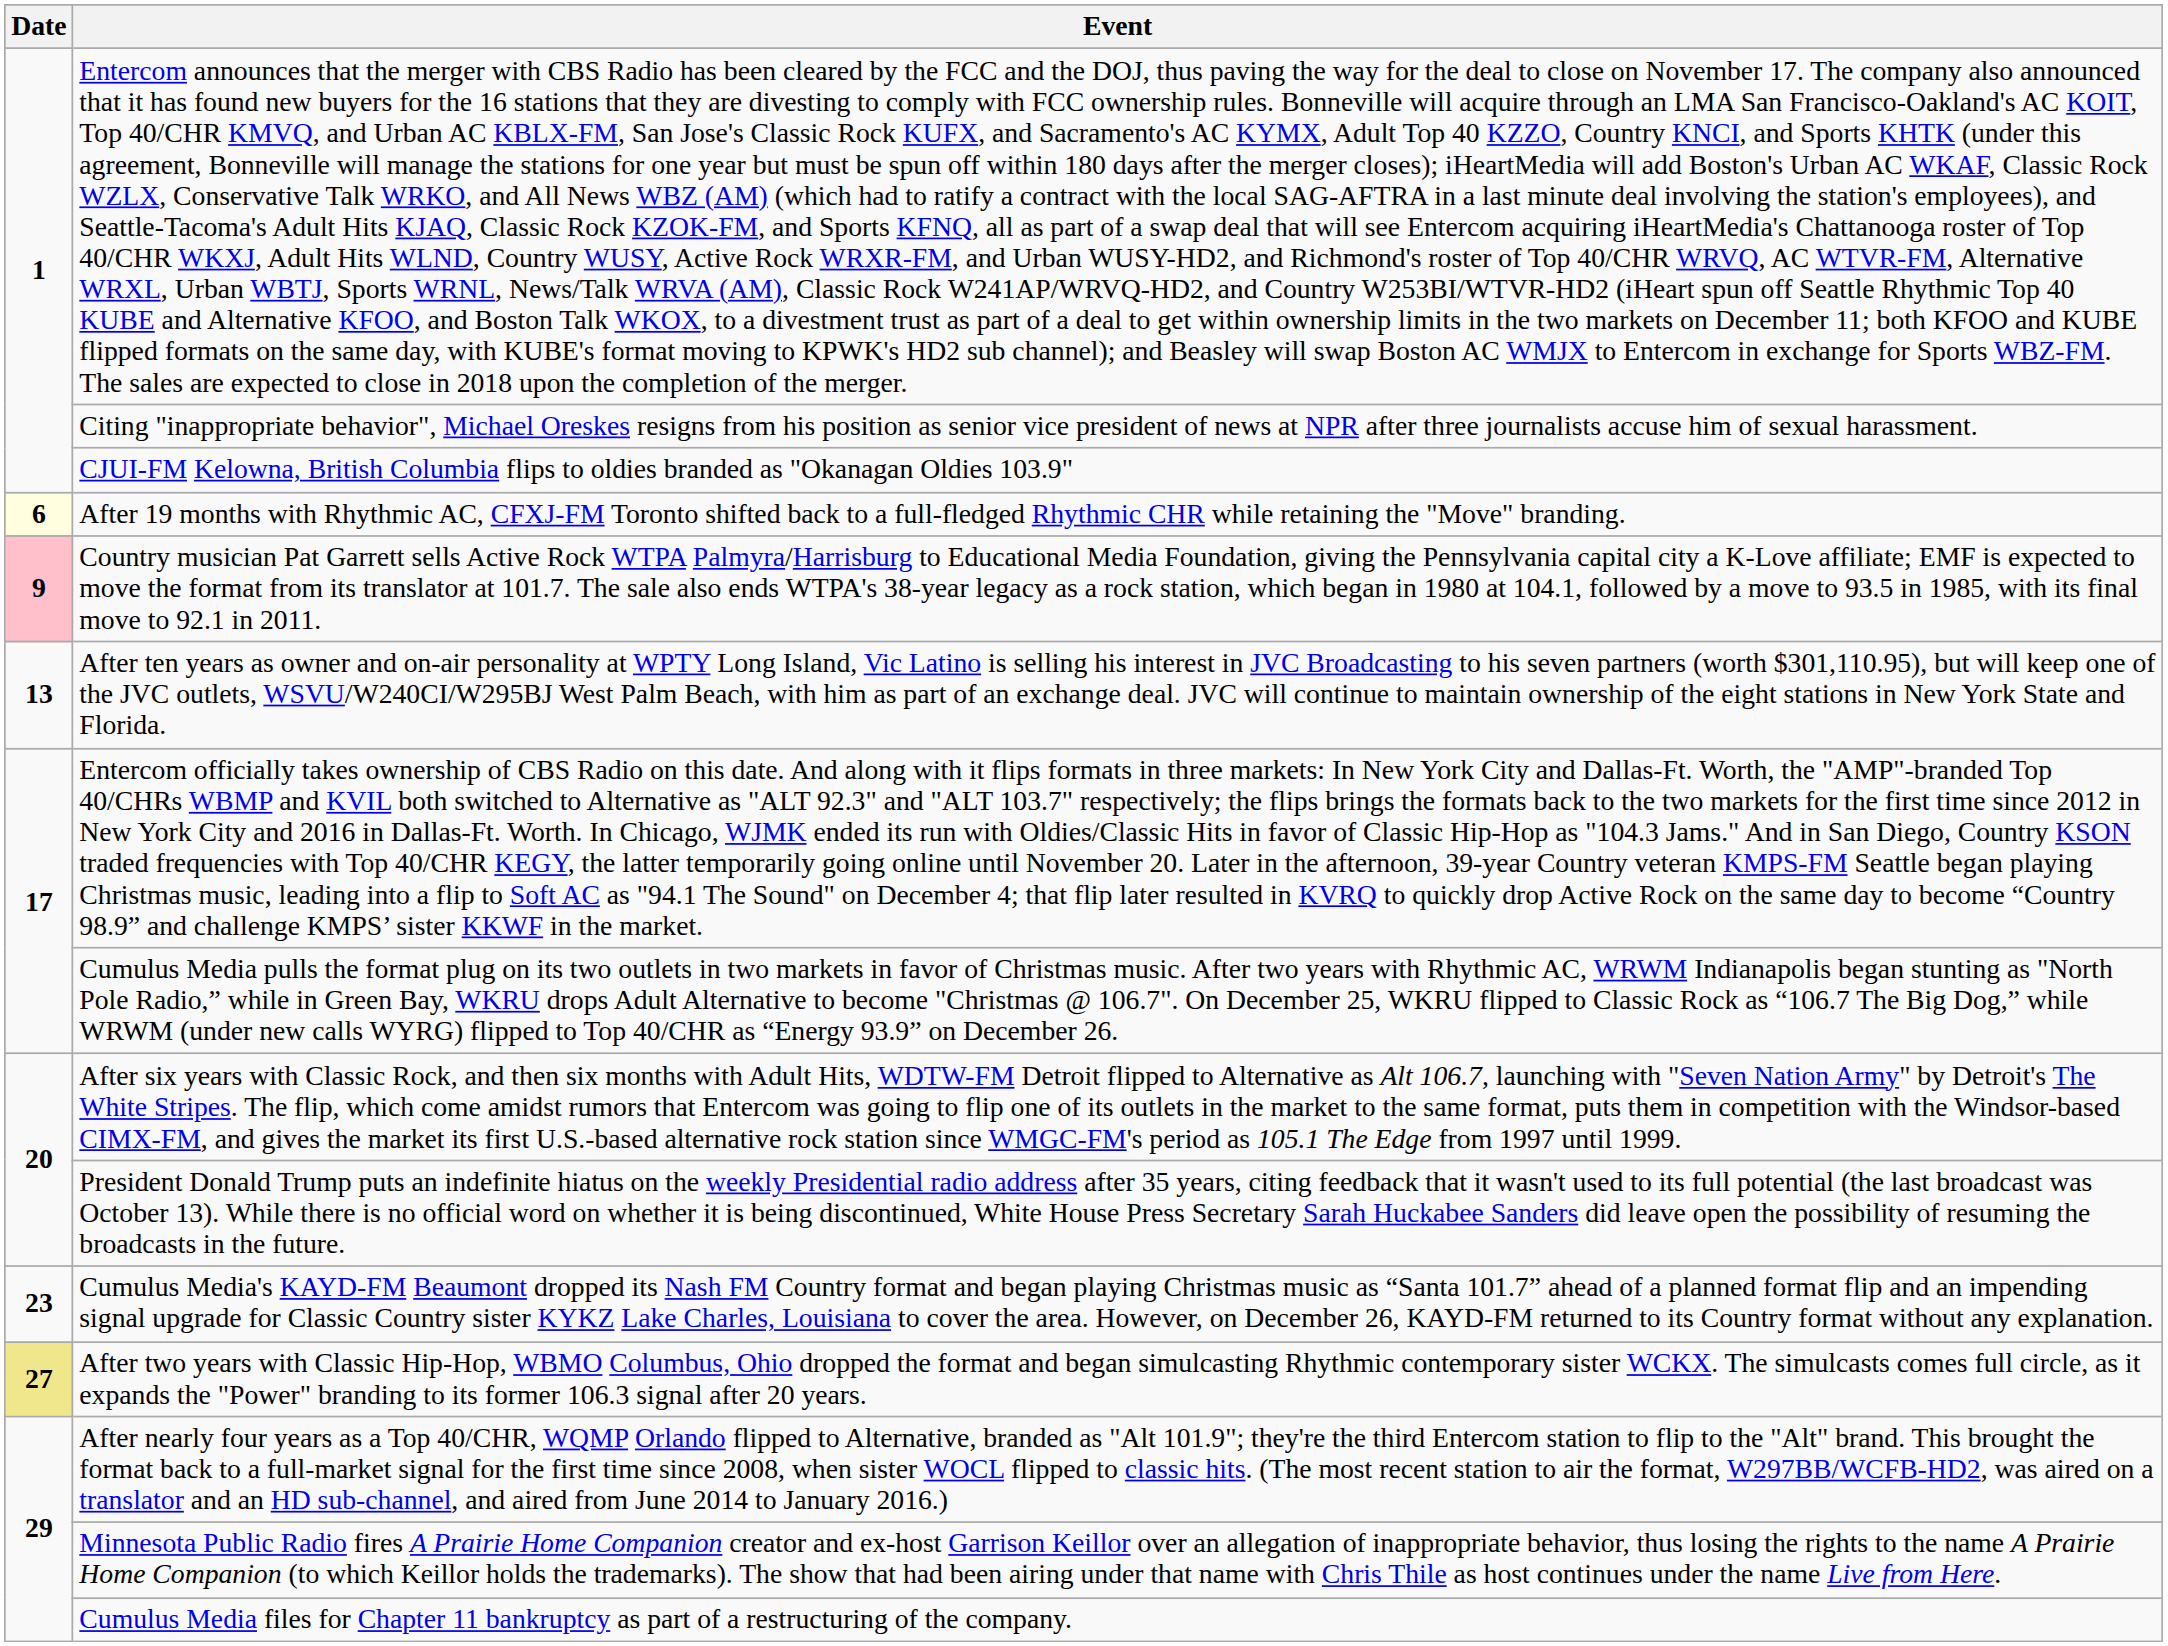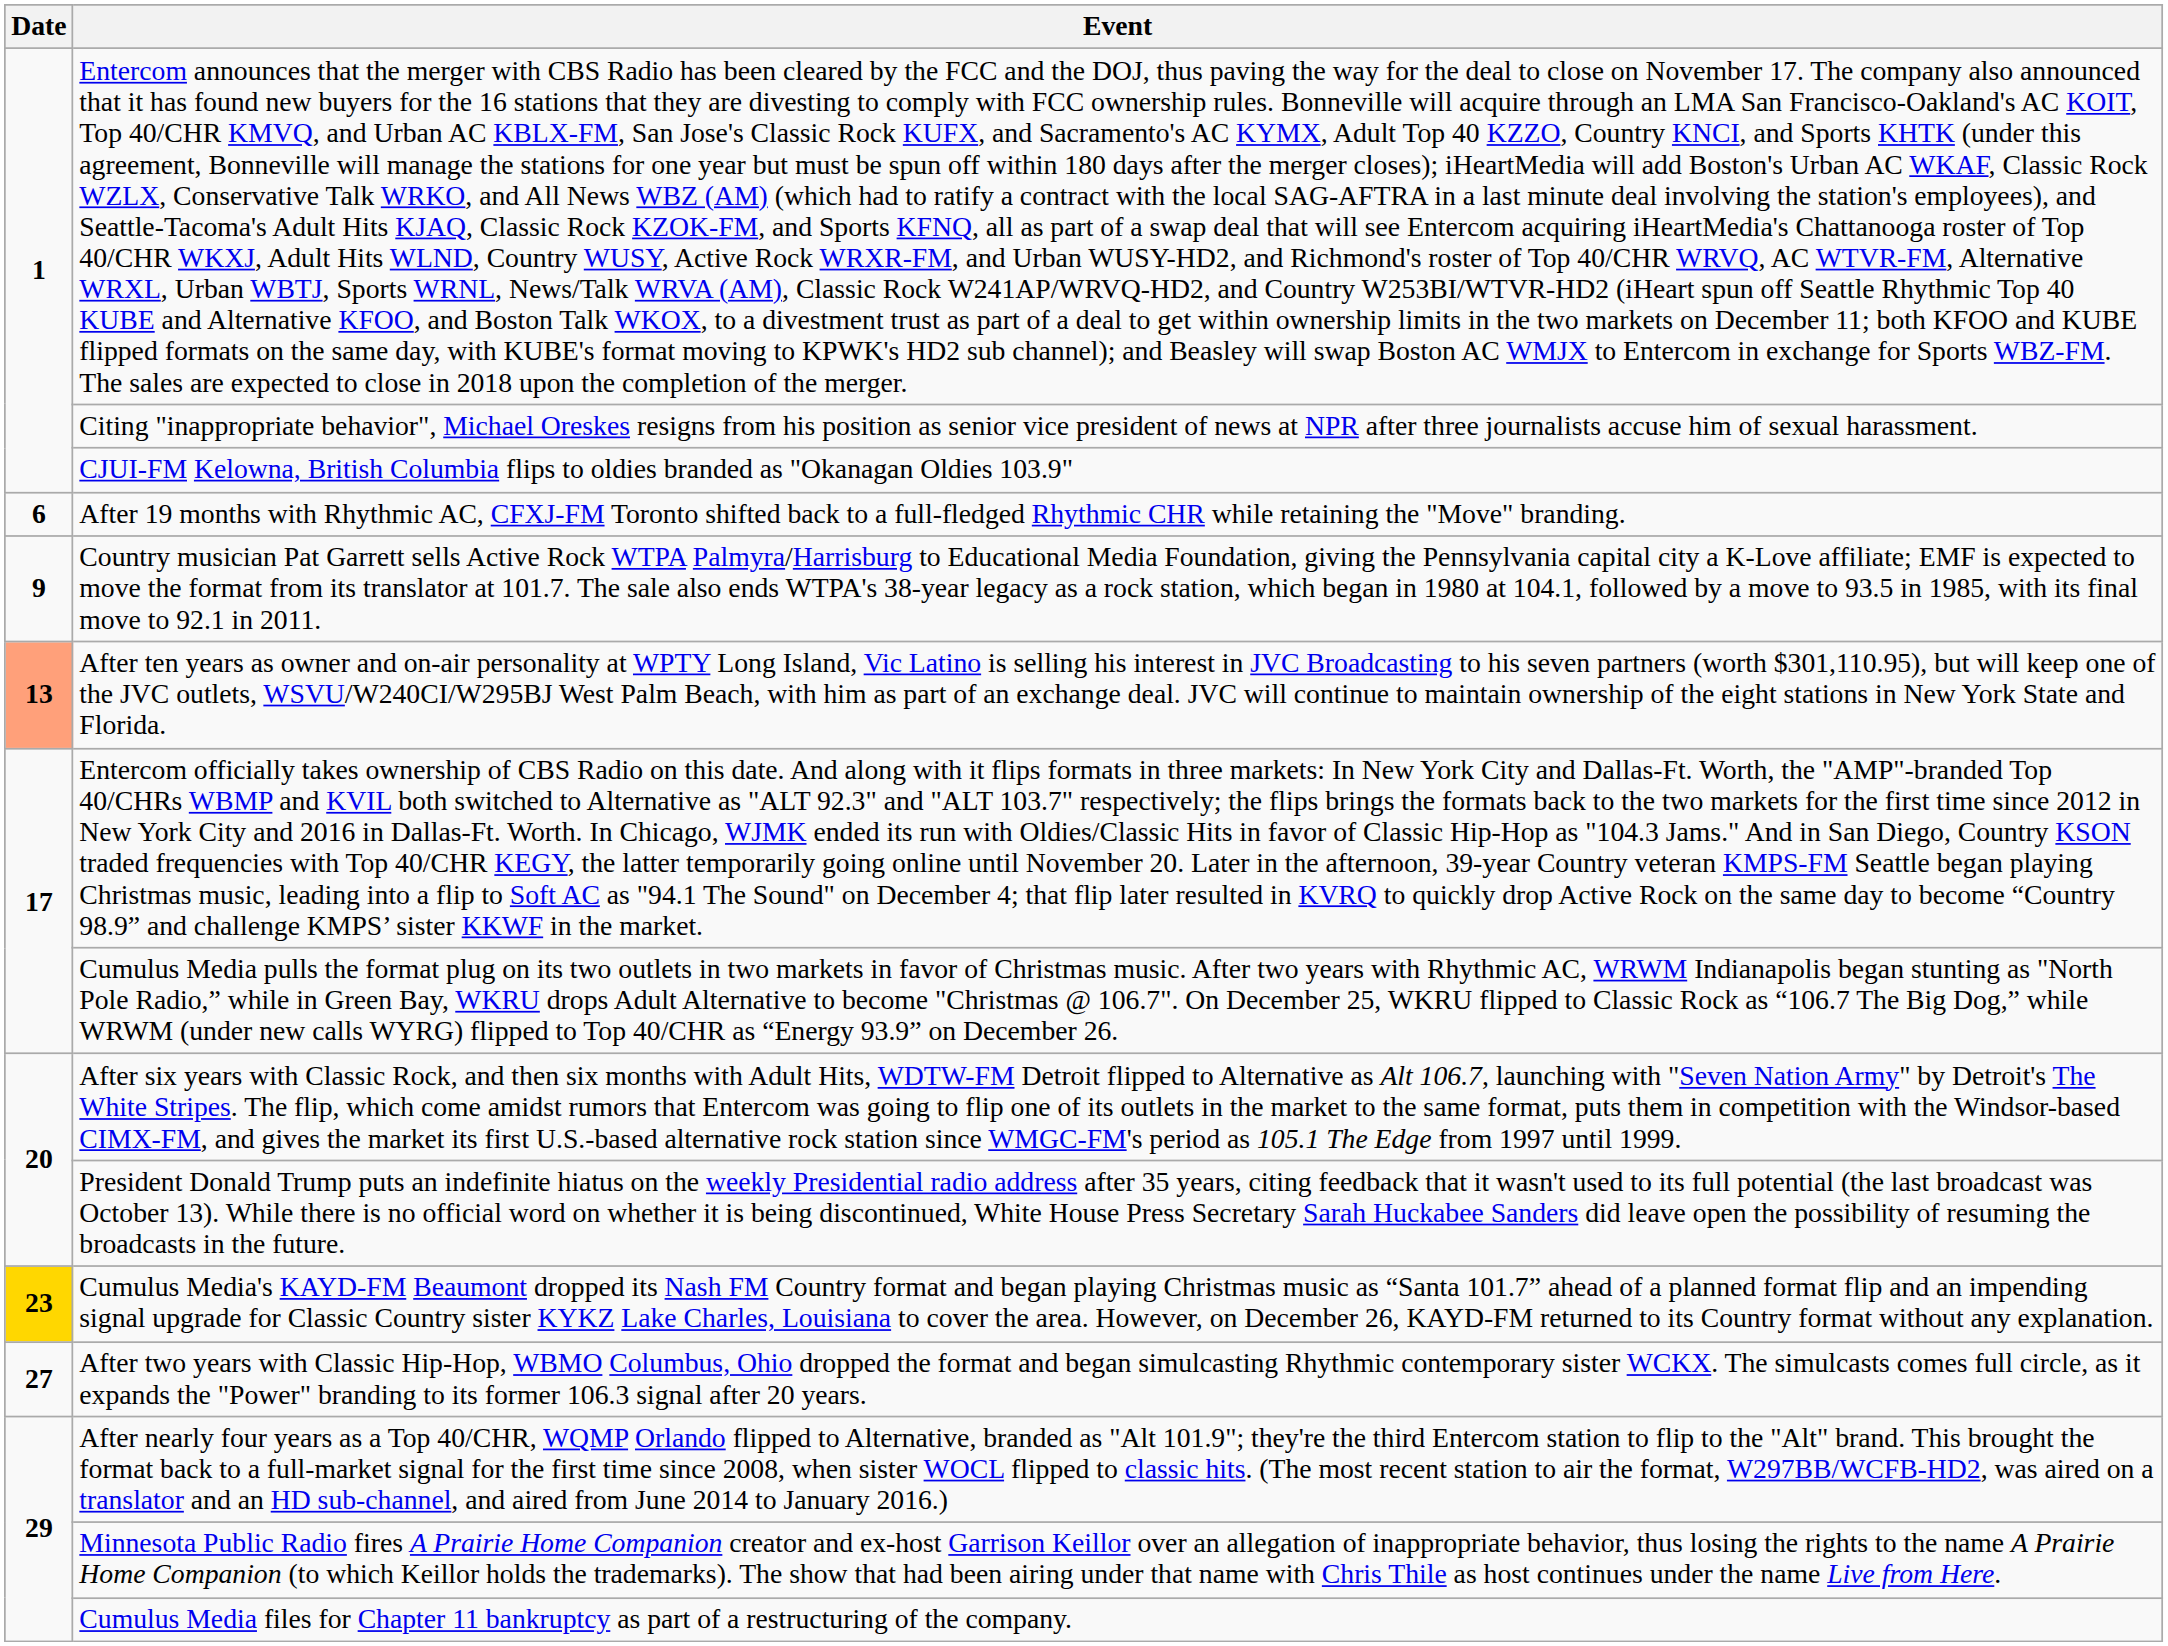(39, 513) lightyellow background -> (39, 513) no background
(39, 588) pink background -> (39, 588) no background
(39, 694) no background -> (39, 694) lightsalmon background
(39, 1303) no background -> (39, 1303) gold background
(39, 1378) khaki background -> (39, 1378) no background
